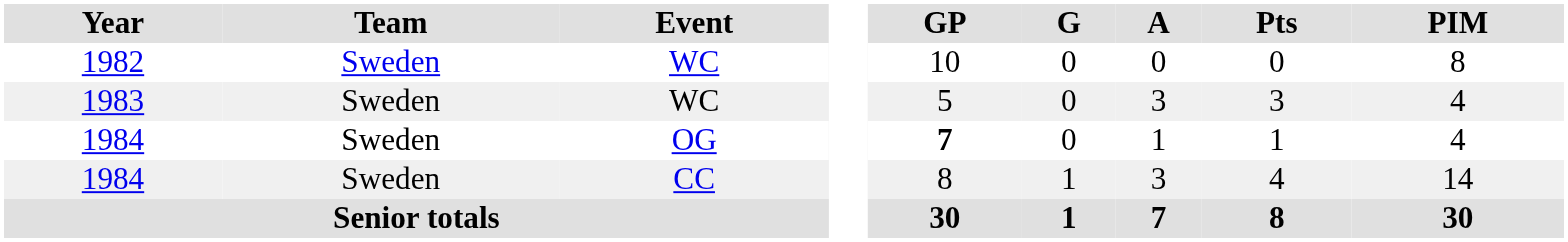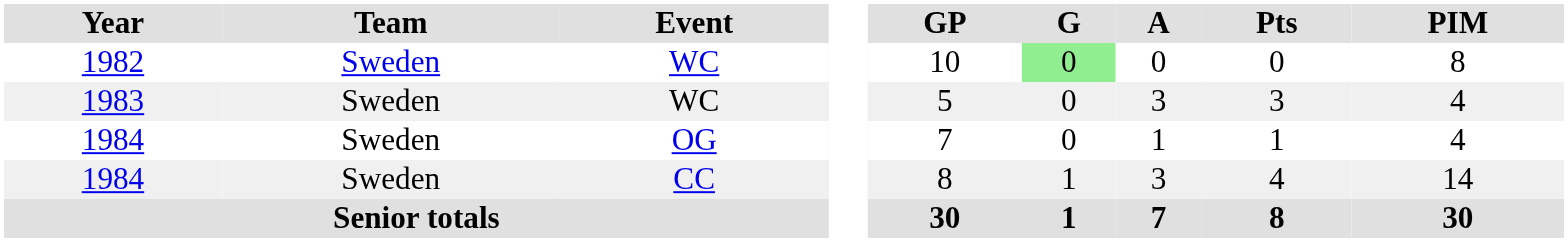(1069, 62) no background -> (1069, 62) lightgreen background
(945, 140) bold -> (945, 140) normal
